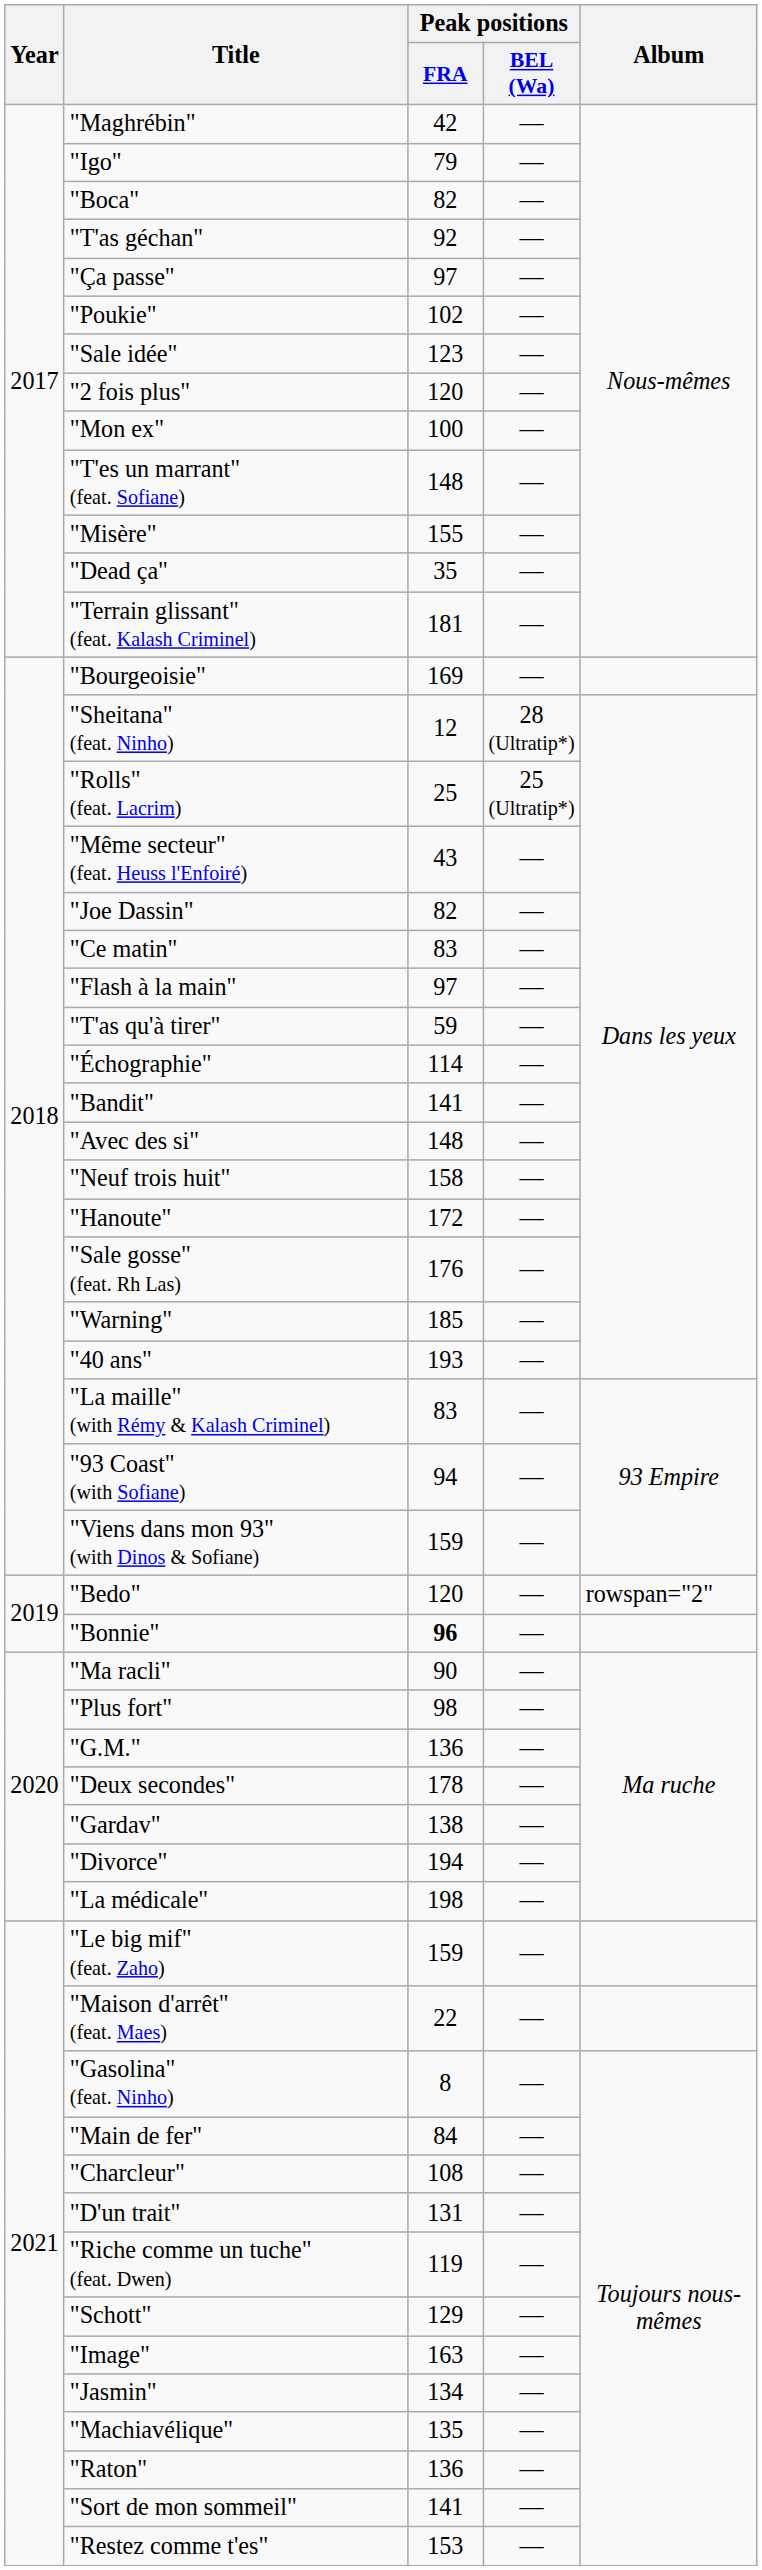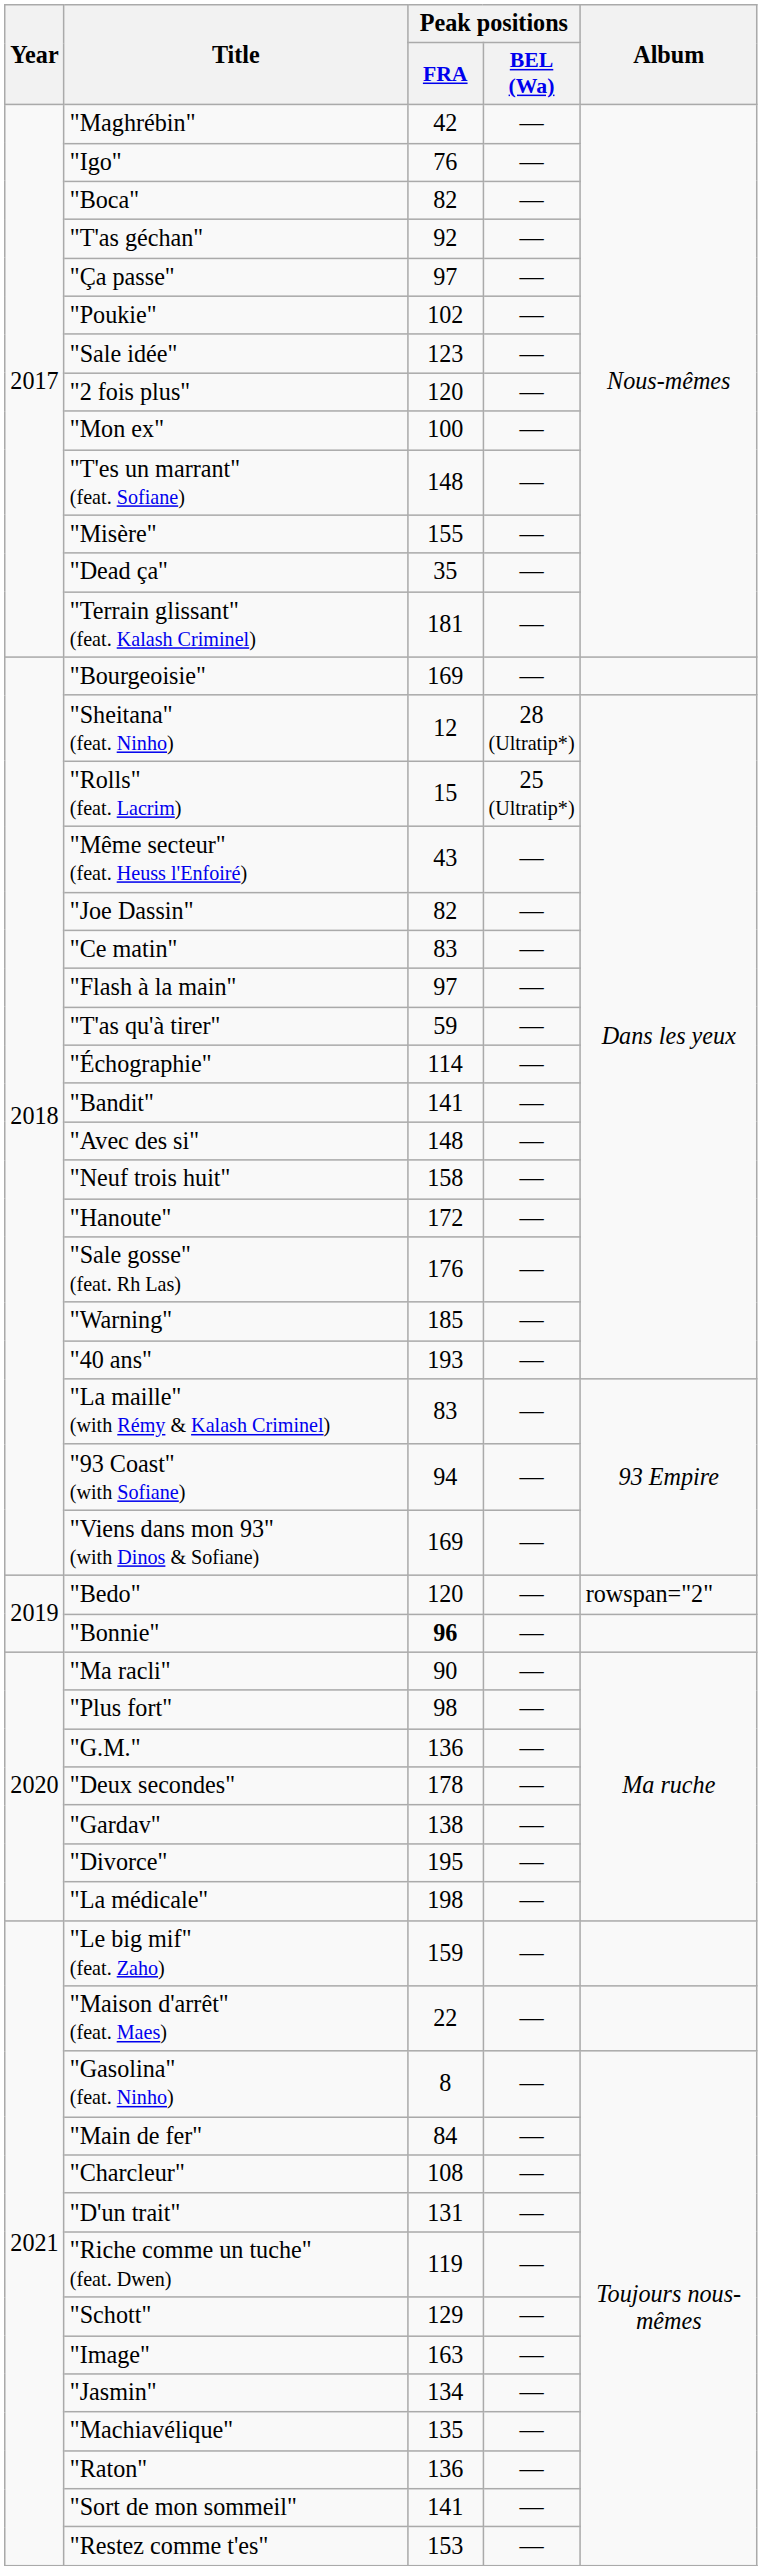(445, 161) 79 -> (445, 161) 76
(445, 793) 25 -> (445, 793) 15
(445, 1542) 159 -> (445, 1542) 169
(445, 1862) 194 -> (445, 1862) 195
